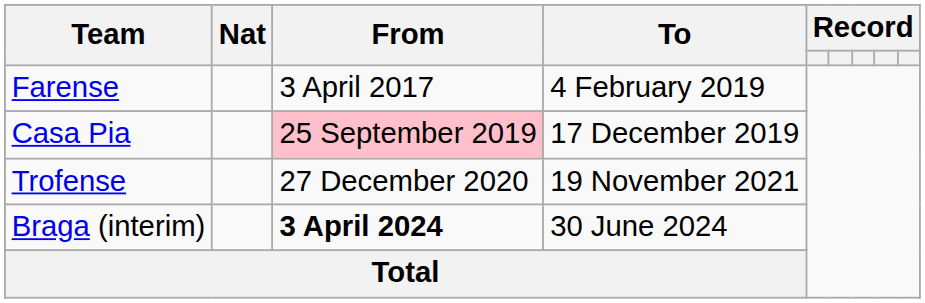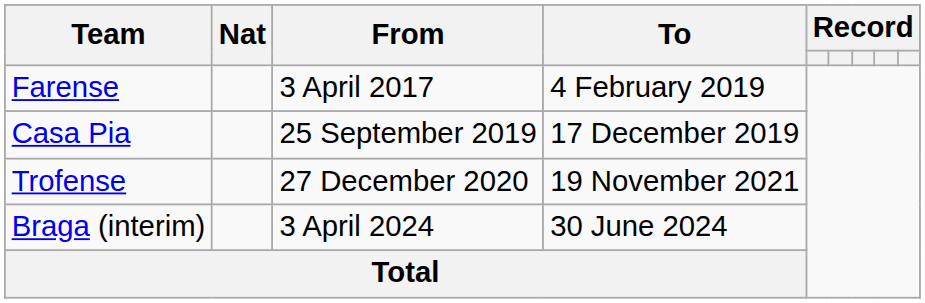(408, 134) pink background -> (408, 134) no background
(361, 226) bold -> (357, 226) normal
